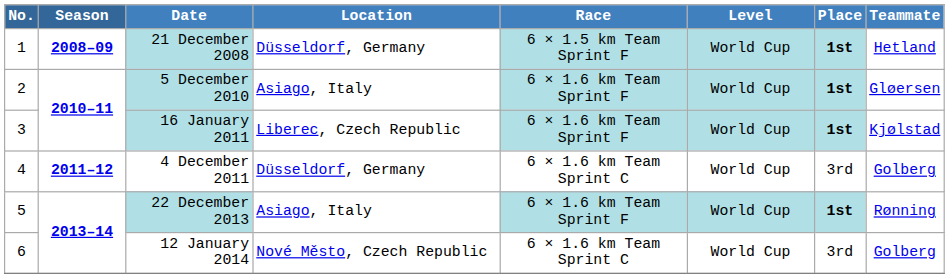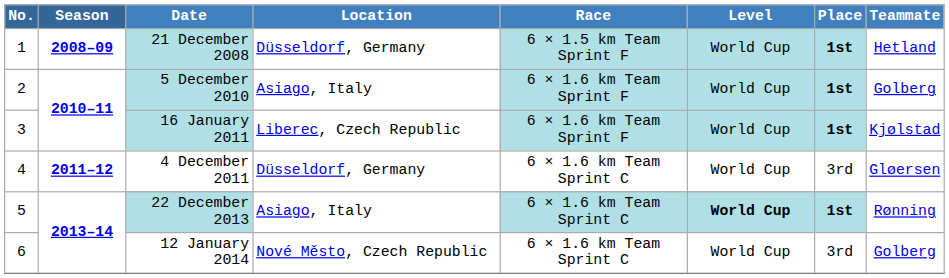(905, 90) Gløersen -> (905, 90) Golberg
(905, 171) Golberg -> (905, 171) Gløersen
(593, 212) 6 × 1.6 km Team Sprint F -> (593, 212) 6 × 1.6 km Team Sprint C
(751, 212) normal -> (751, 212) bold
